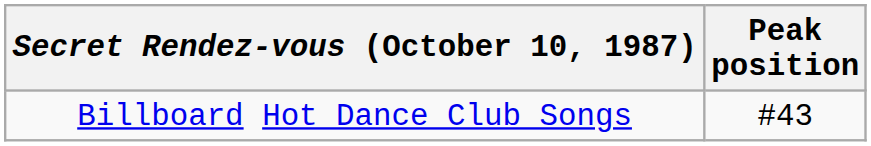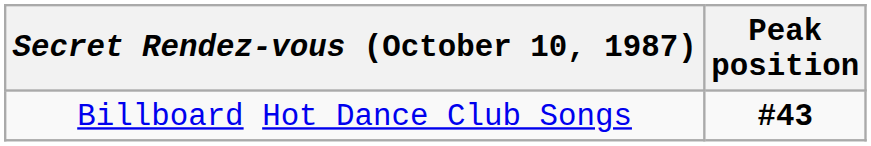(785, 116) normal -> (785, 116) bold
